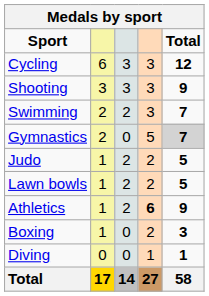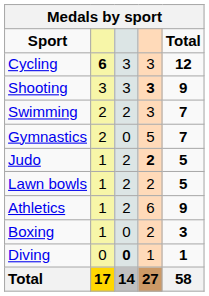(103, 65) normal -> (103, 65) bold
(150, 89) normal -> (150, 89) bold
(183, 136) lightgrey background -> (183, 136) no background
(150, 160) normal -> (150, 160) bold
(150, 208) bold -> (150, 208) normal
(126, 256) normal -> (126, 256) bold
